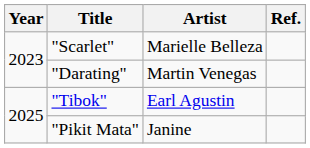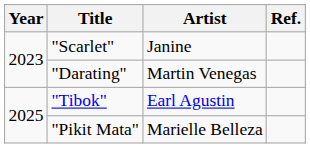(205, 45) Marielle Belleza -> (169, 45) Janine
(169, 128) Janine -> (205, 128) Marielle Belleza
